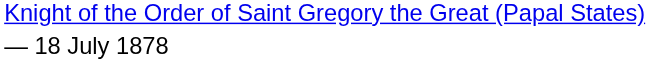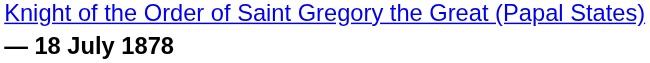(86, 46) normal -> (89, 46) bold
